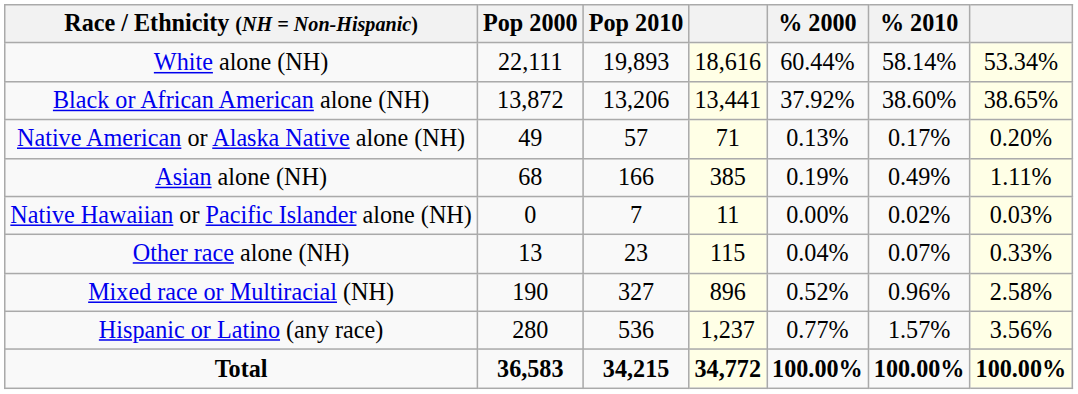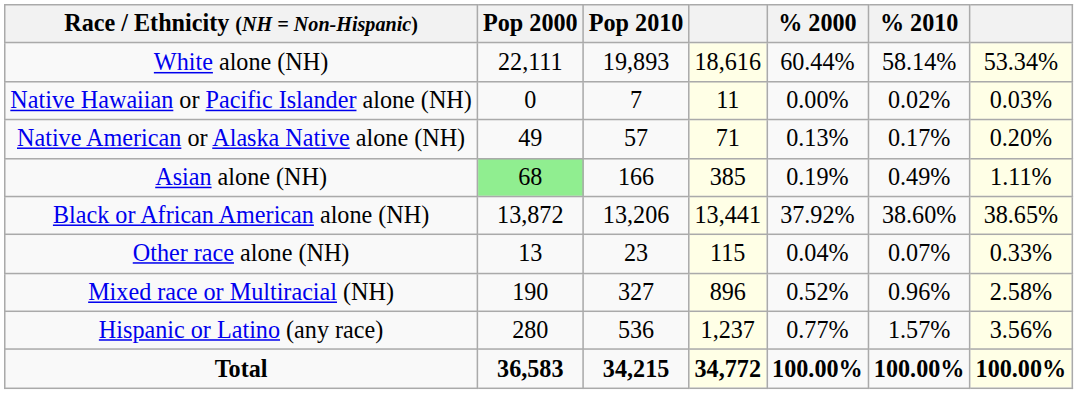rows swapped: (241, 100) <-> (241, 215)
(530, 176) no background -> (530, 176) lightgreen background
